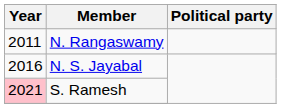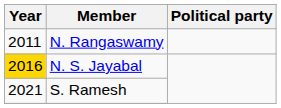(25, 66) no background -> (25, 66) gold background
(25, 90) pink background -> (25, 90) no background
